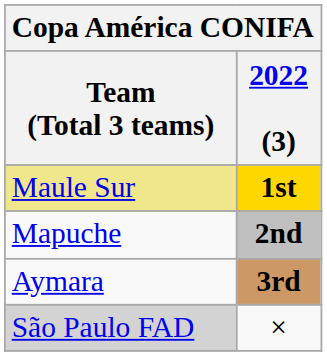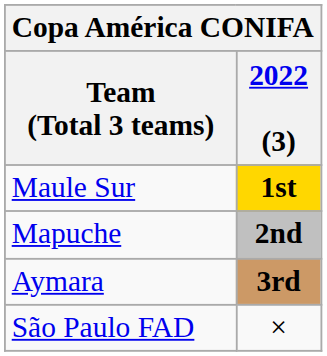(73, 187) khaki background -> (73, 187) no background
(103, 327) lightgrey background -> (103, 327) no background
